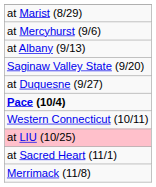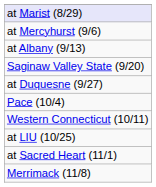(45, 13) no background -> (45, 13) lavender background
(36, 102) bold -> (36, 102) normal
(41, 137) pink background -> (41, 137) no background
